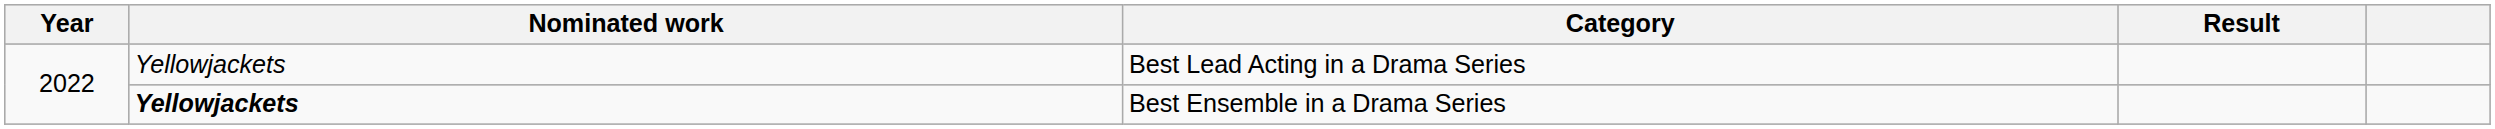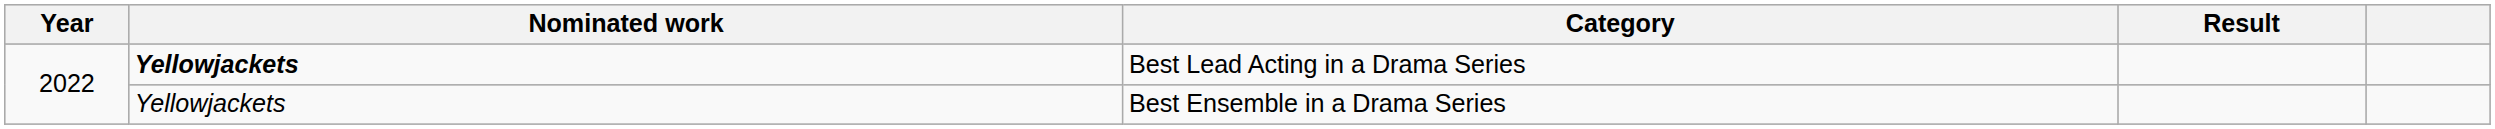(210, 64) normal -> (217, 64) bold
(217, 104) bold -> (210, 104) normal
